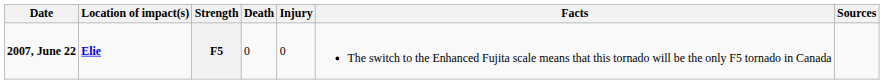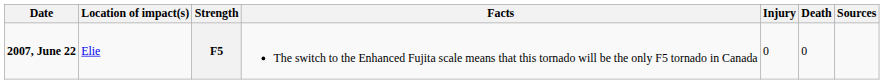columns swapped: (259, 13) <-> (575, 13)
(91, 51) bold -> (91, 51) normal
